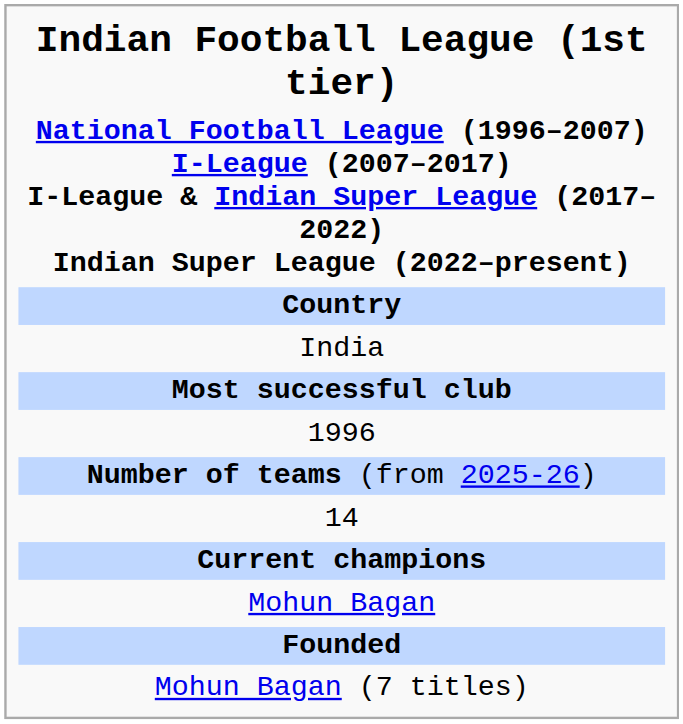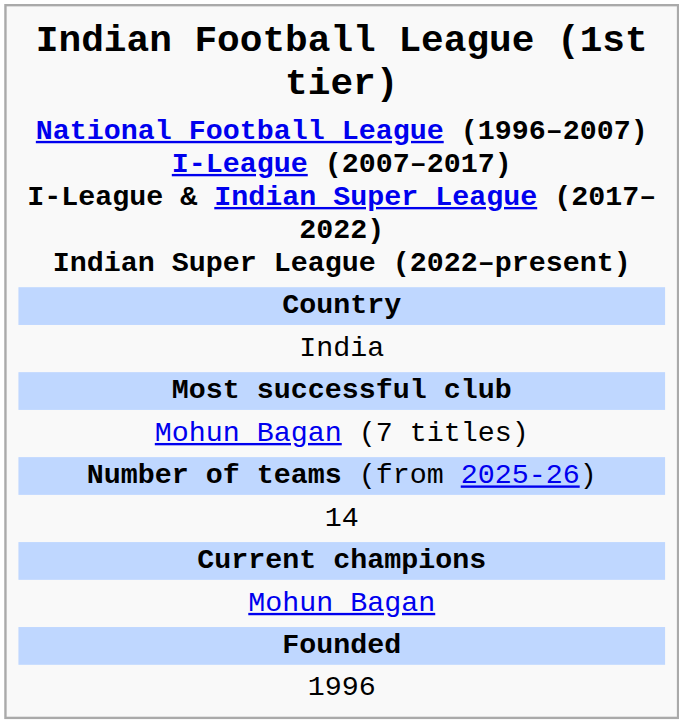(342, 433) 1996 -> (342, 433) Mohun Bagan (7 titles)
(342, 687) Mohun Bagan (7 titles) -> (342, 687) 1996
